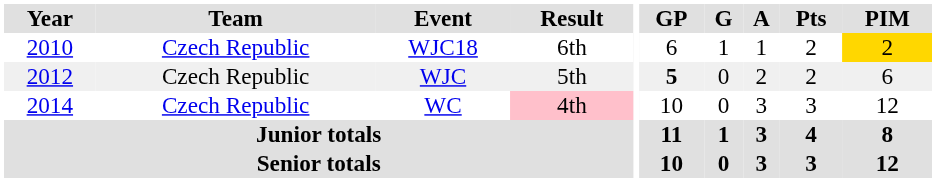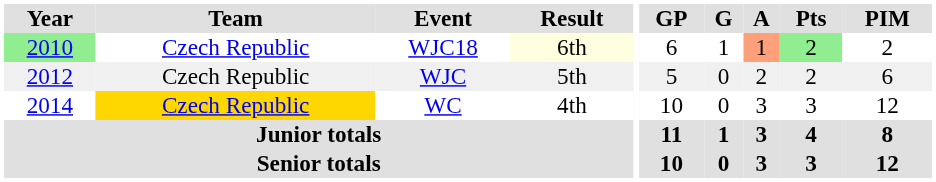(50, 47) no background -> (50, 47) lightgreen background
(572, 47) no background -> (572, 47) lightyellow background
(761, 47) no background -> (761, 47) lightsalmon background
(811, 47) no background -> (811, 47) lightgreen background
(887, 47) gold background -> (887, 47) no background
(671, 76) bold -> (671, 76) normal
(236, 105) no background -> (236, 105) gold background
(572, 105) pink background -> (572, 105) no background
